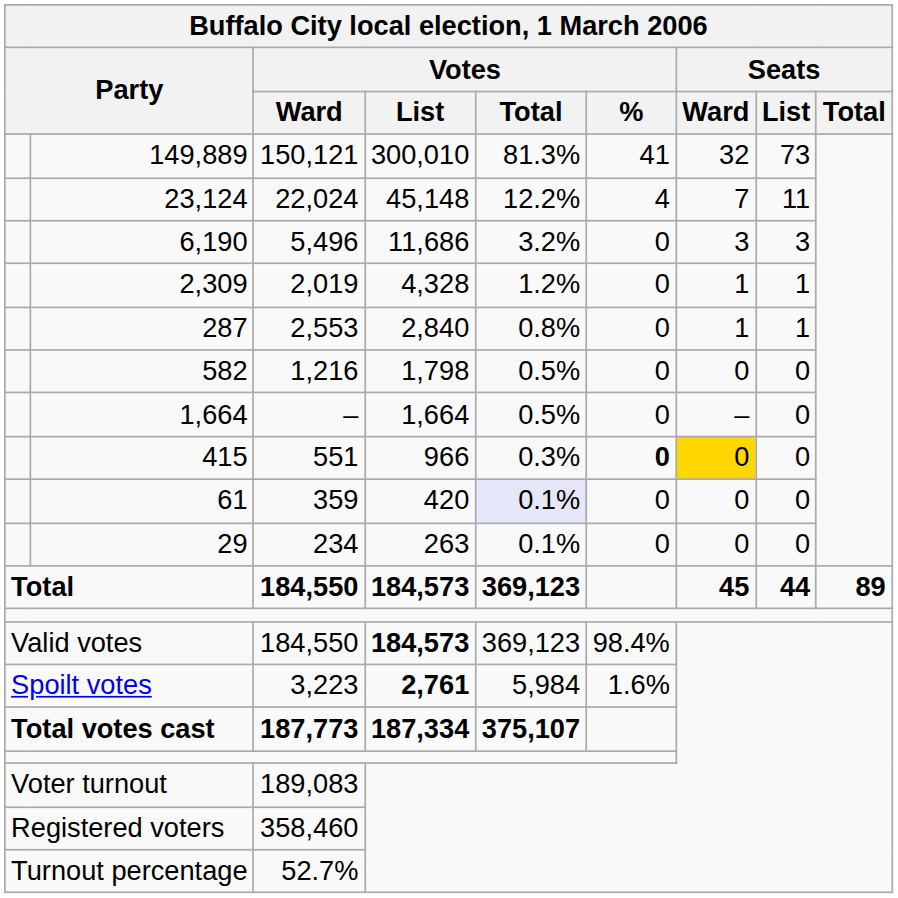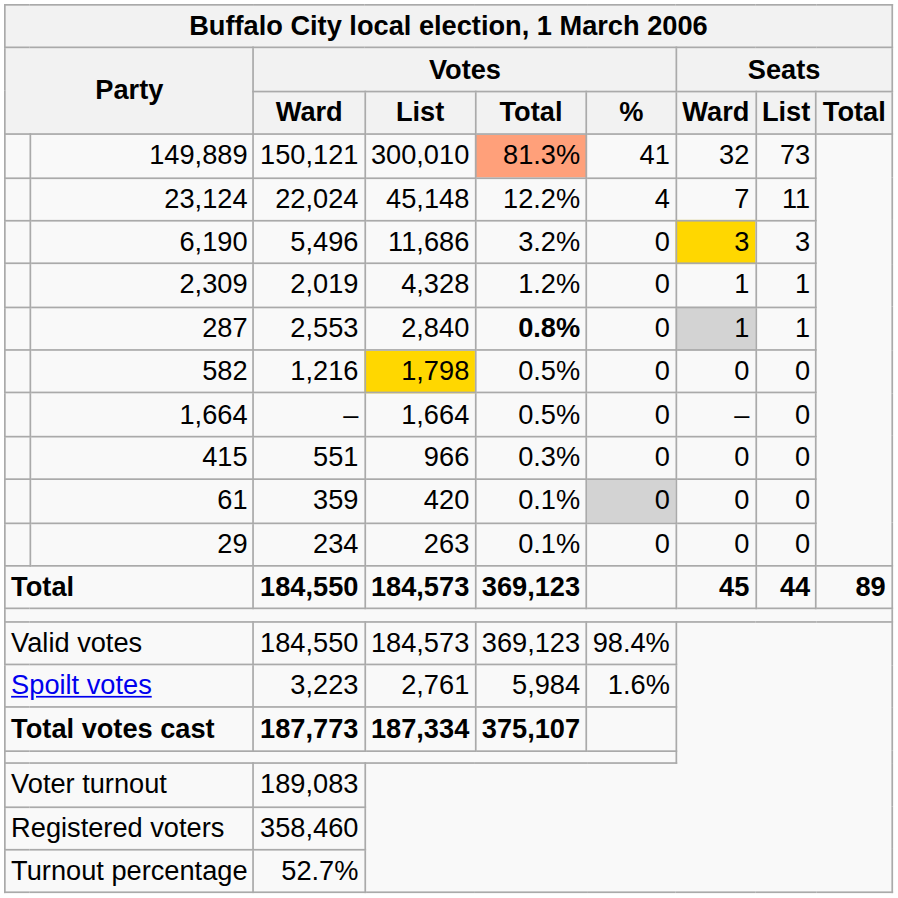(542, 155) no background -> (542, 155) lightsalmon background
(742, 241) no background -> (742, 241) gold background
(549, 328) normal -> (549, 328) bold
(742, 328) no background -> (742, 328) lightgrey background
(435, 371) no background -> (435, 371) gold background
(662, 457) bold -> (662, 457) normal
(742, 457) gold background -> (742, 457) no background
(549, 500) lavender background -> (549, 500) no background
(662, 500) no background -> (662, 500) lightgrey background
(420, 642) bold -> (420, 642) normal
(435, 685) bold -> (435, 685) normal
